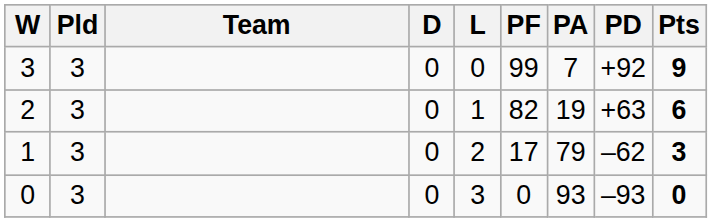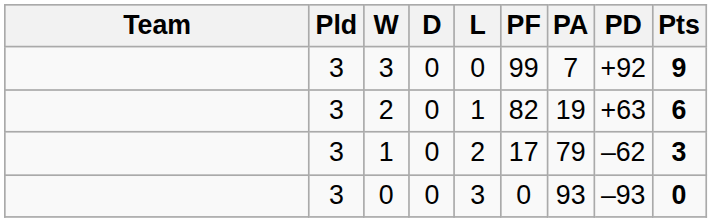columns swapped: (257, 25) <-> (28, 25)
